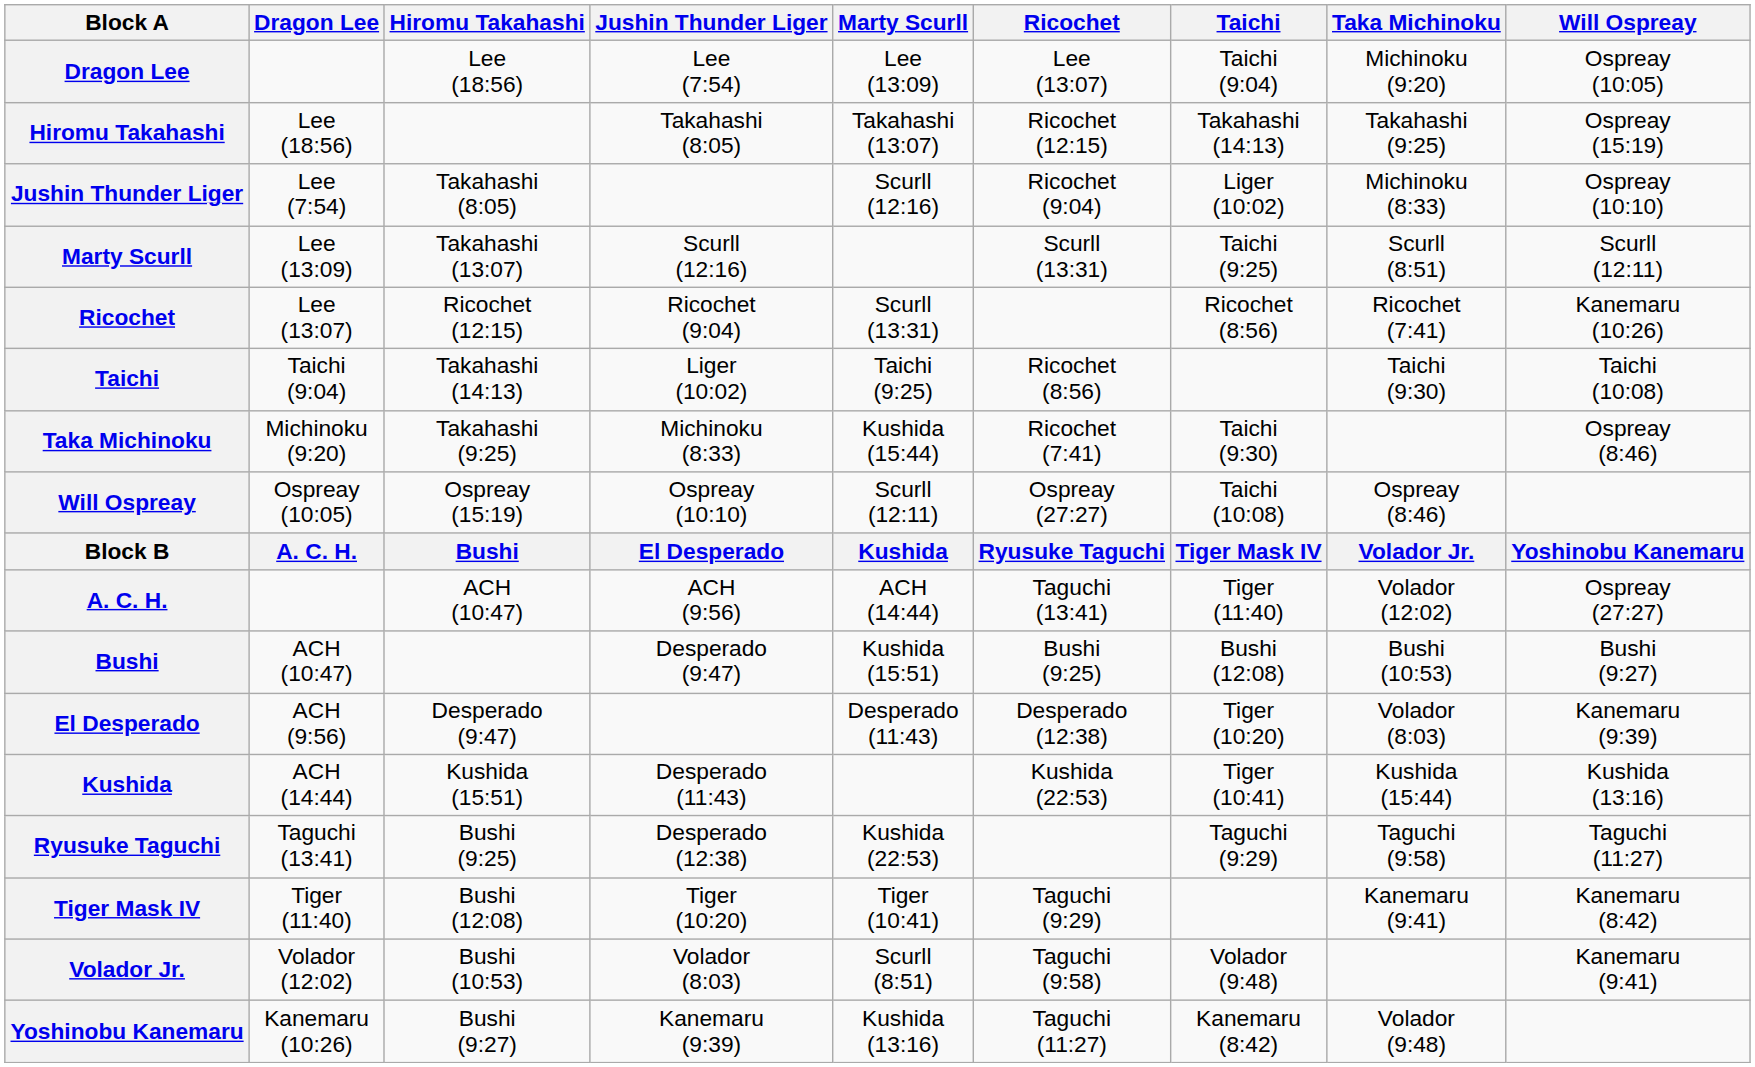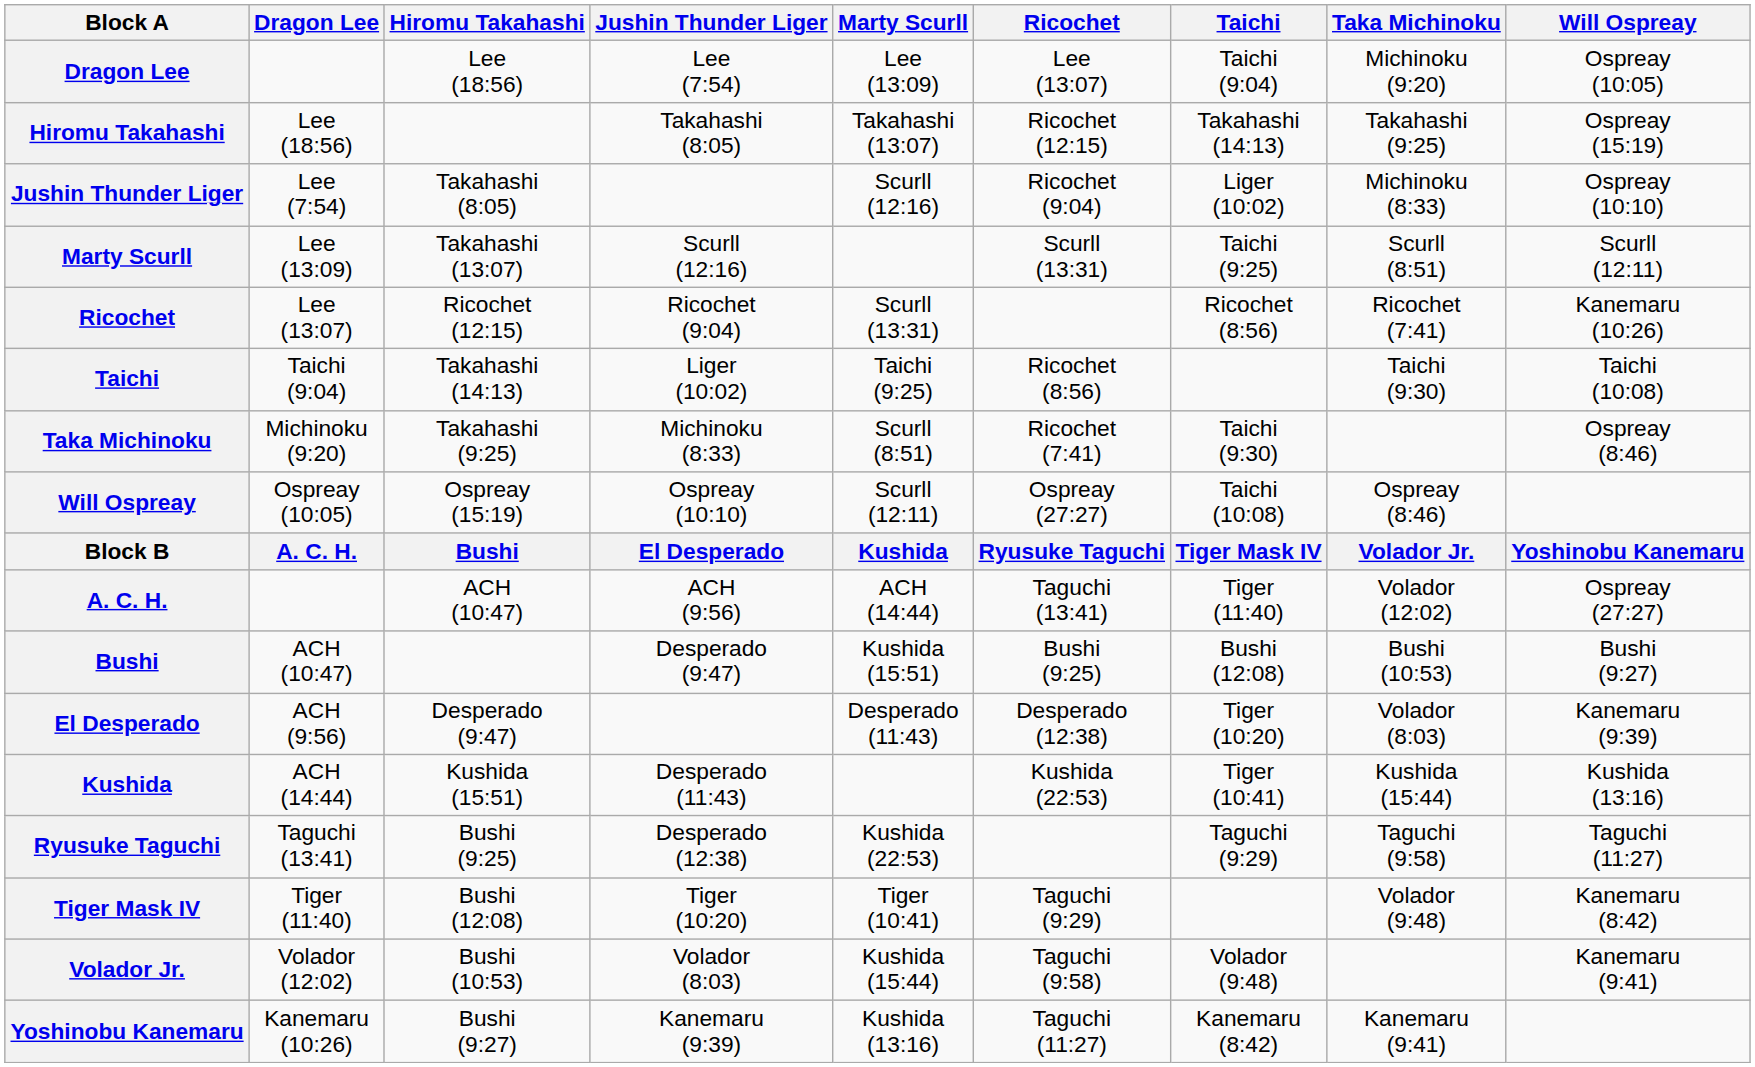(903, 440) Kushida (15:44) -> (903, 440) Scurll (8:51)
(1416, 908) Kanemaru (9:41) -> (1416, 908) Volador (9:48)
(903, 969) Scurll (8:51) -> (903, 969) Kushida (15:44)
(1416, 1031) Volador (9:48) -> (1416, 1031) Kanemaru (9:41)
